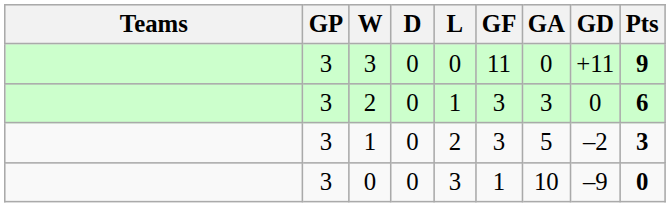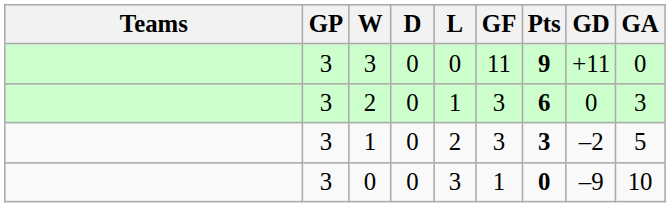columns swapped: (546, 24) <-> (642, 24)
